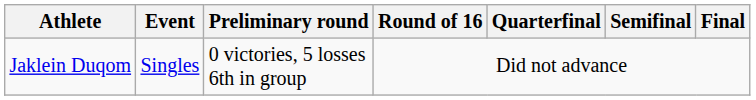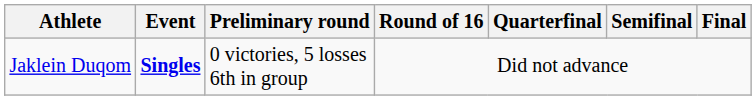(170, 66) normal -> (170, 66) bold
